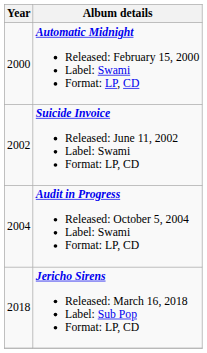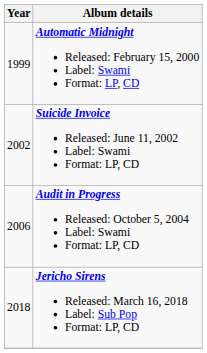(19, 63) 2000 -> (19, 63) 1999
(19, 226) 2004 -> (19, 226) 2006
